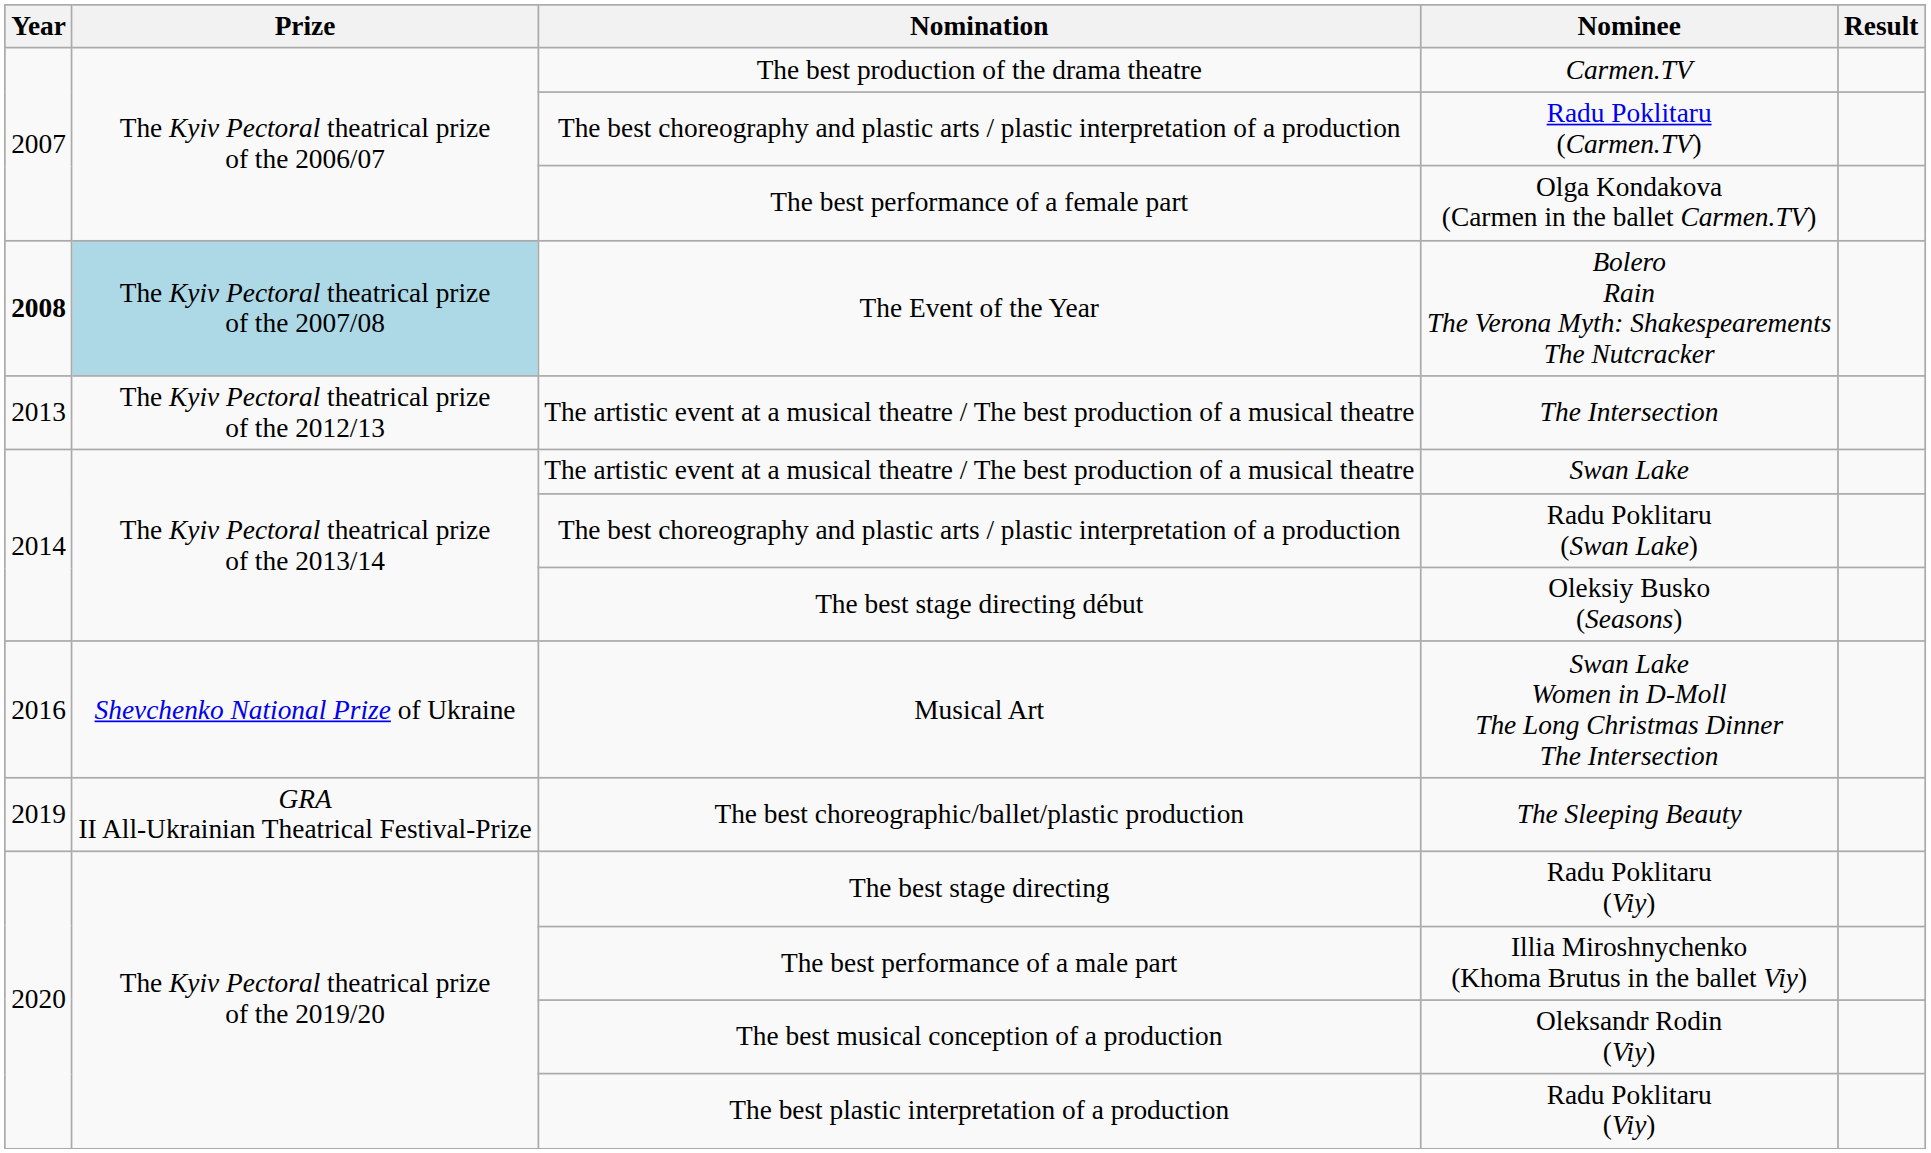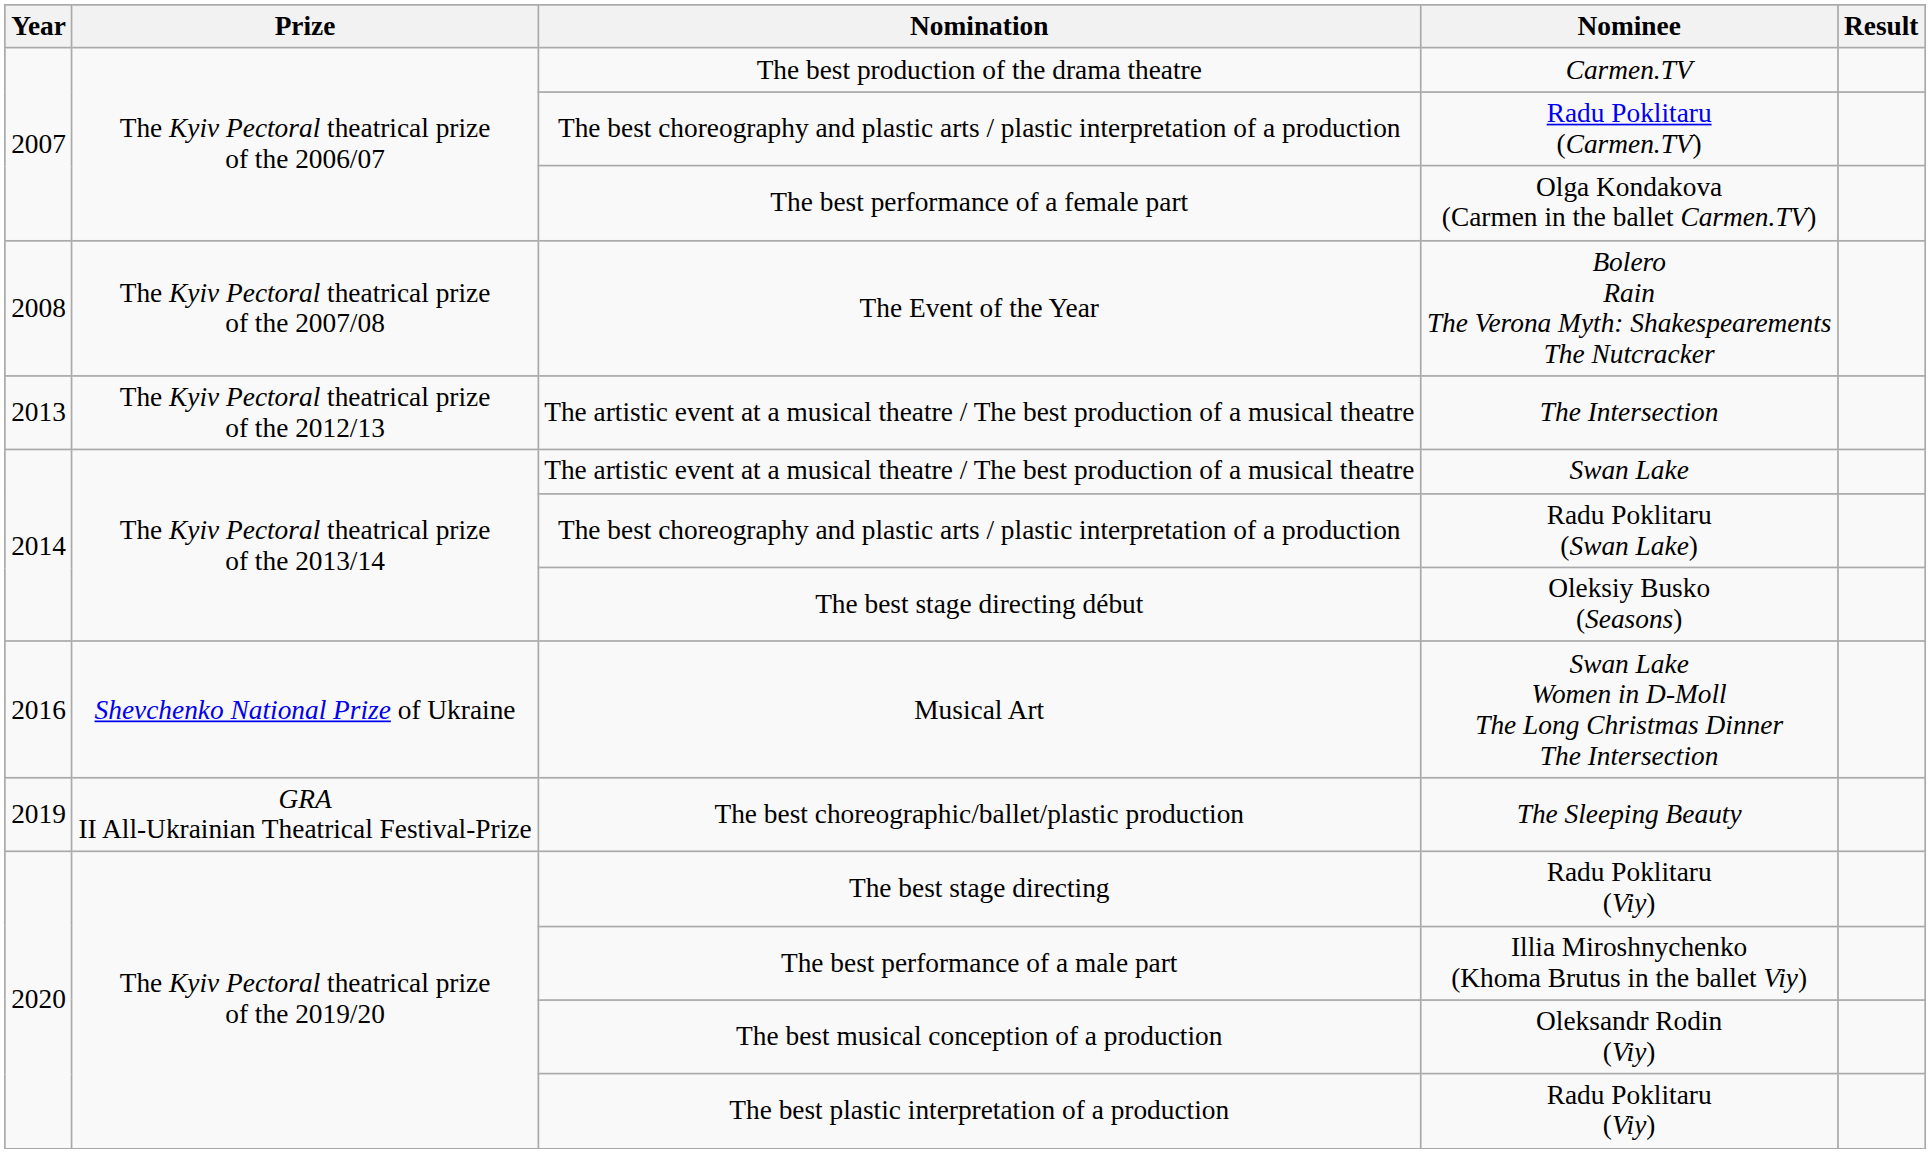(39, 307) bold -> (39, 307) normal
(305, 307) lightblue background -> (305, 307) no background
